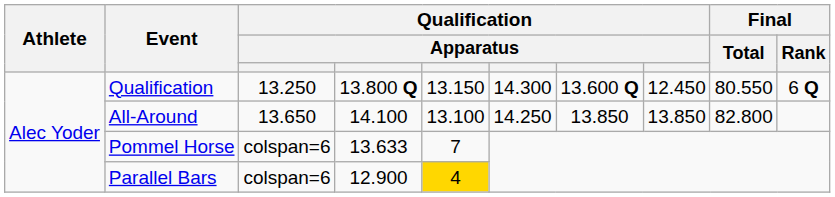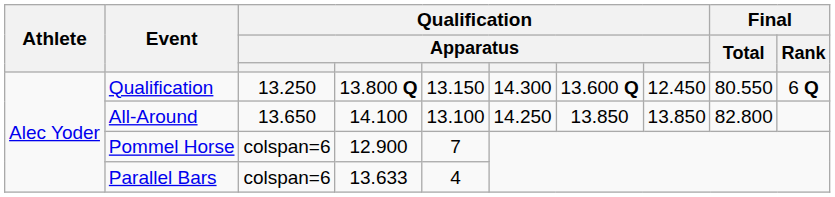(379, 147) 13.633 -> (379, 147) 12.900
(379, 177) 12.900 -> (379, 177) 13.633
(456, 177) gold background -> (456, 177) no background
